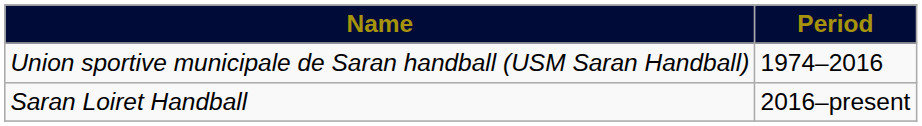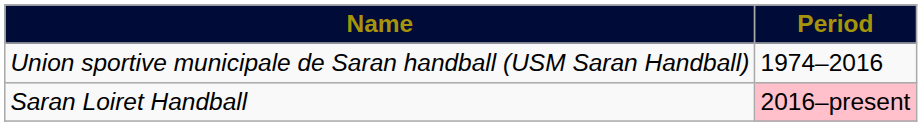(835, 101) no background -> (835, 101) pink background
